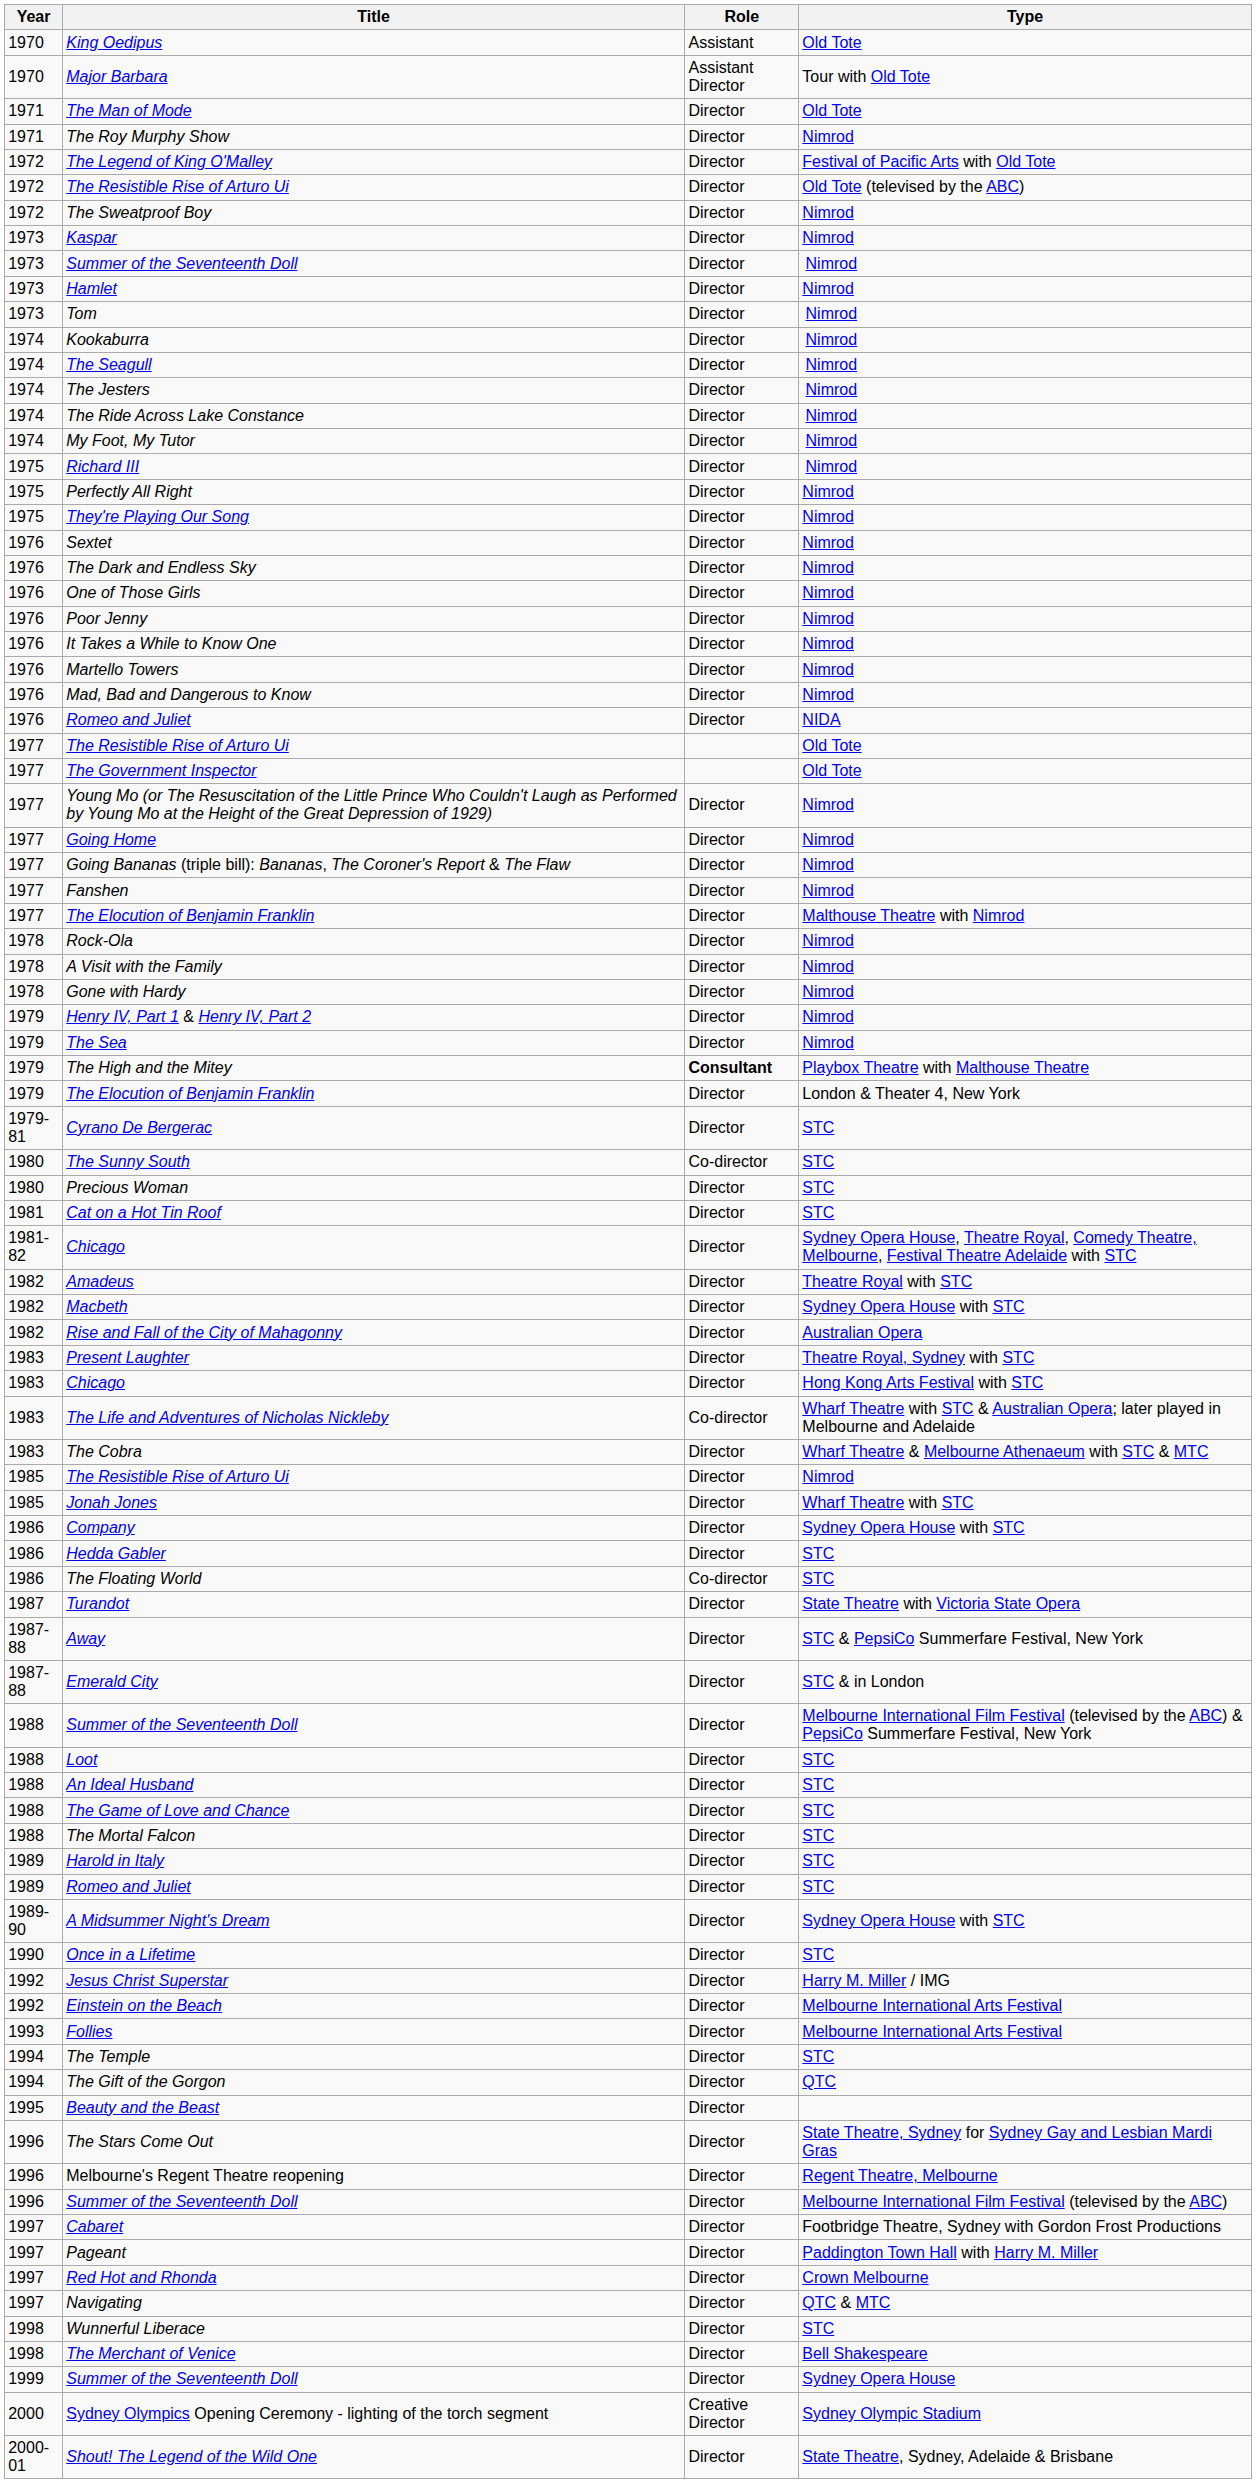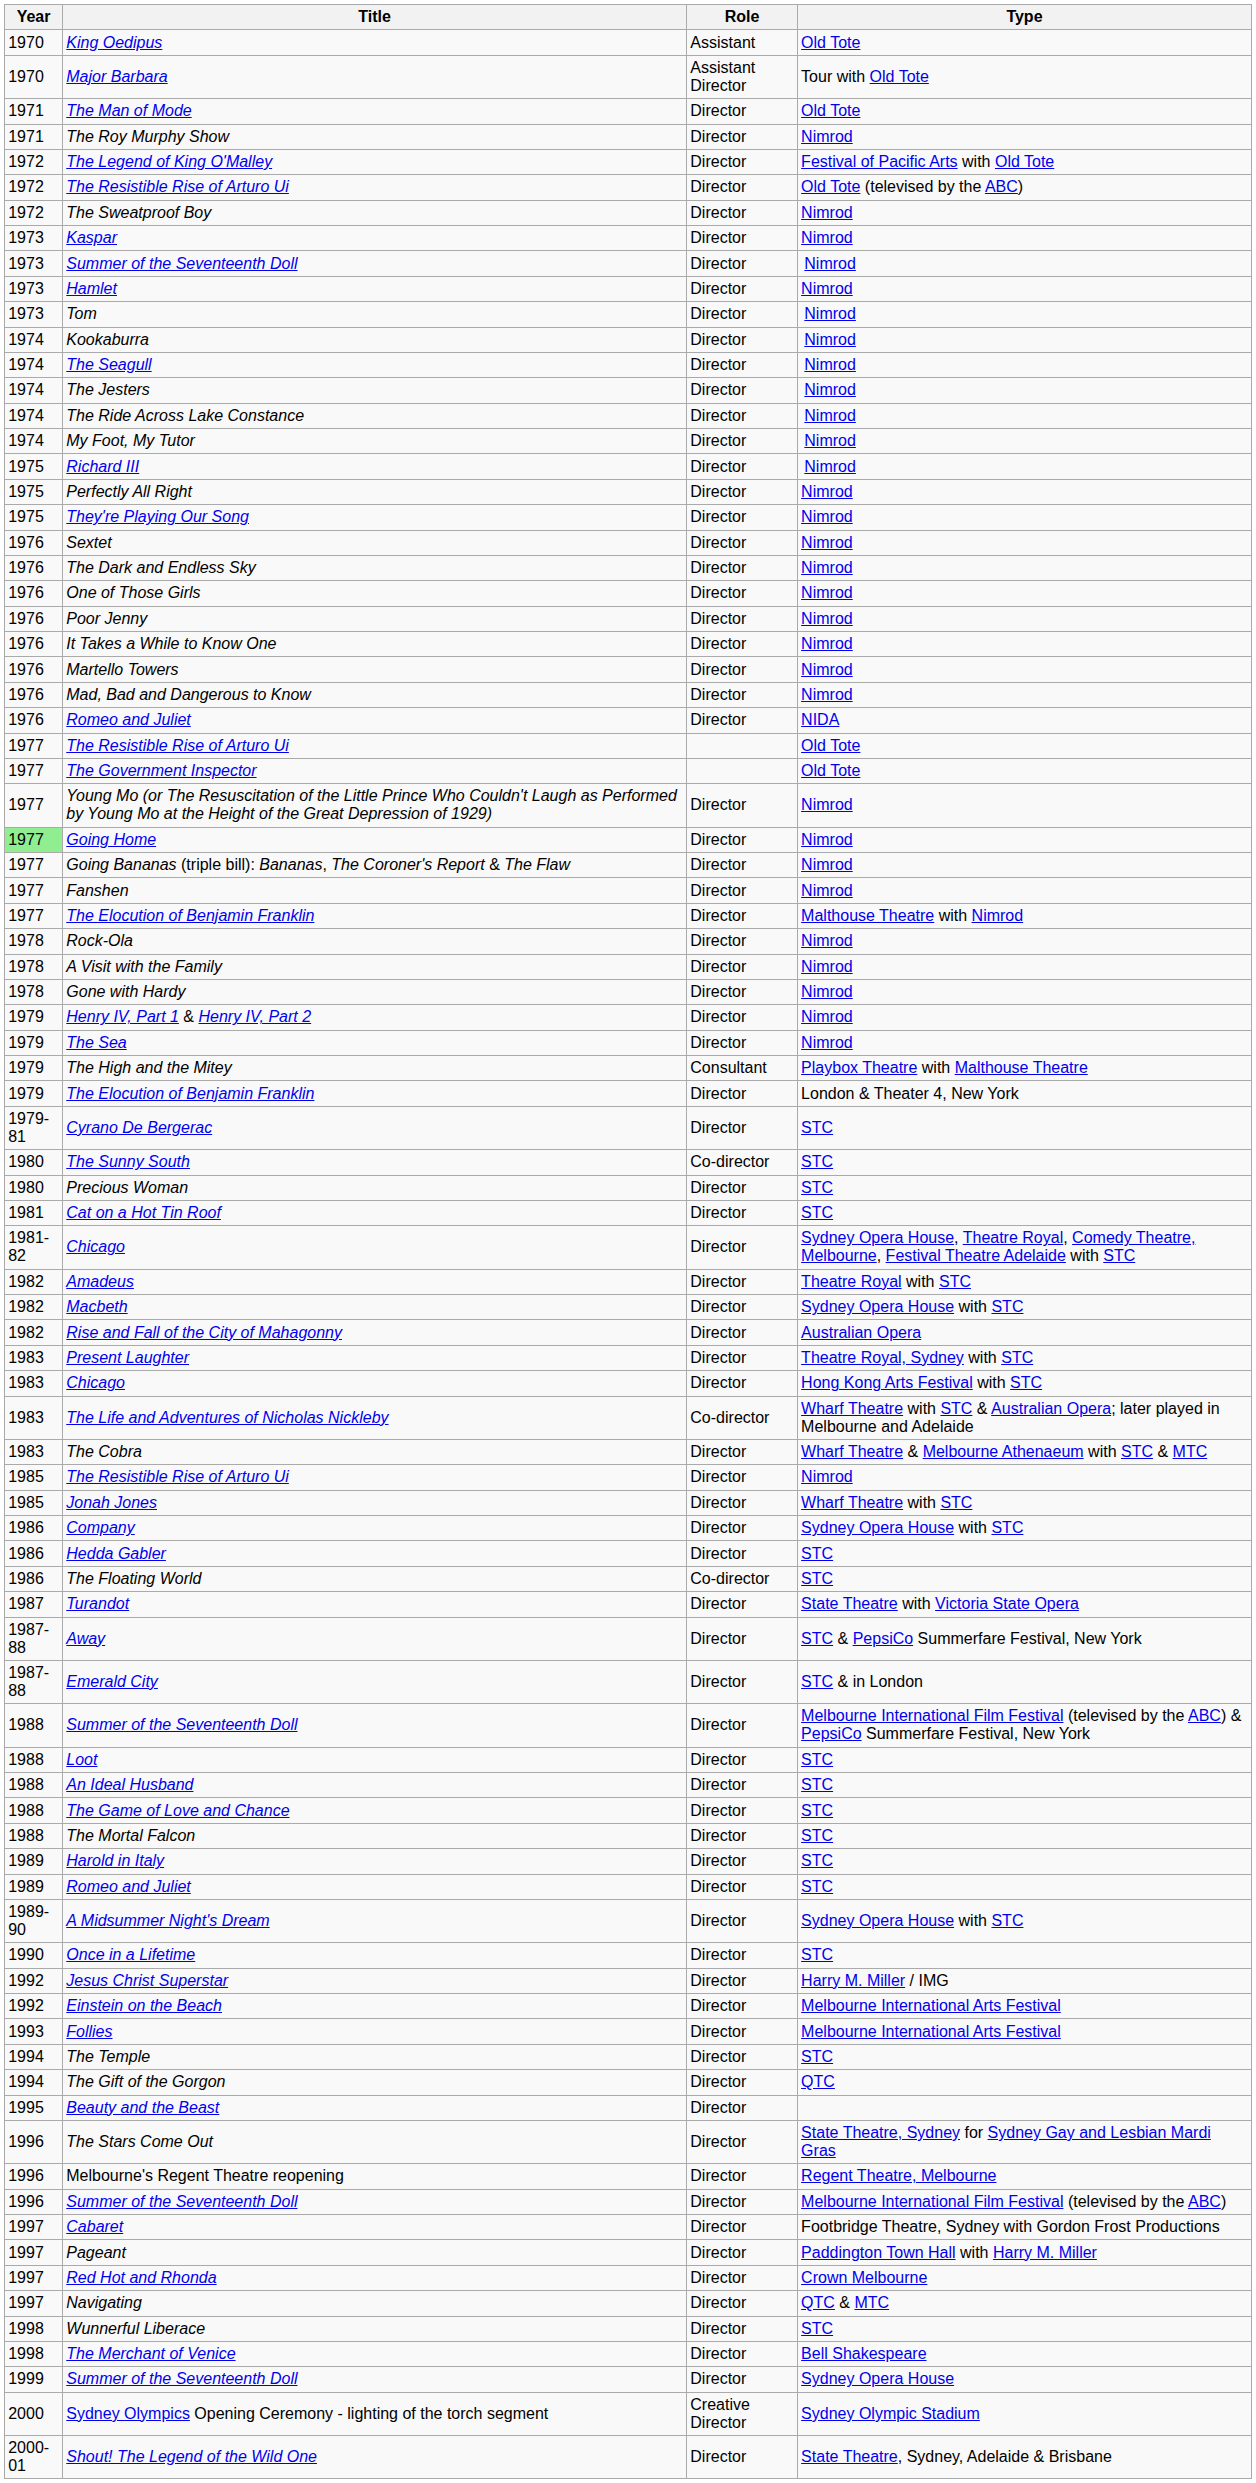(26, 839) no background -> (26, 839) lightgreen background
(730, 1068) bold -> (729, 1068) normal
